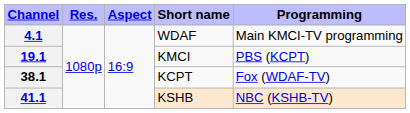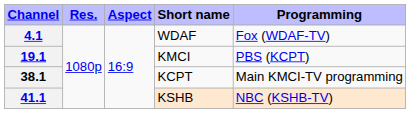(319, 35) Main KMCI-TV programming -> (283, 35) Fox (WDAF-TV)
(283, 77) Fox (WDAF-TV) -> (319, 77) Main KMCI-TV programming
